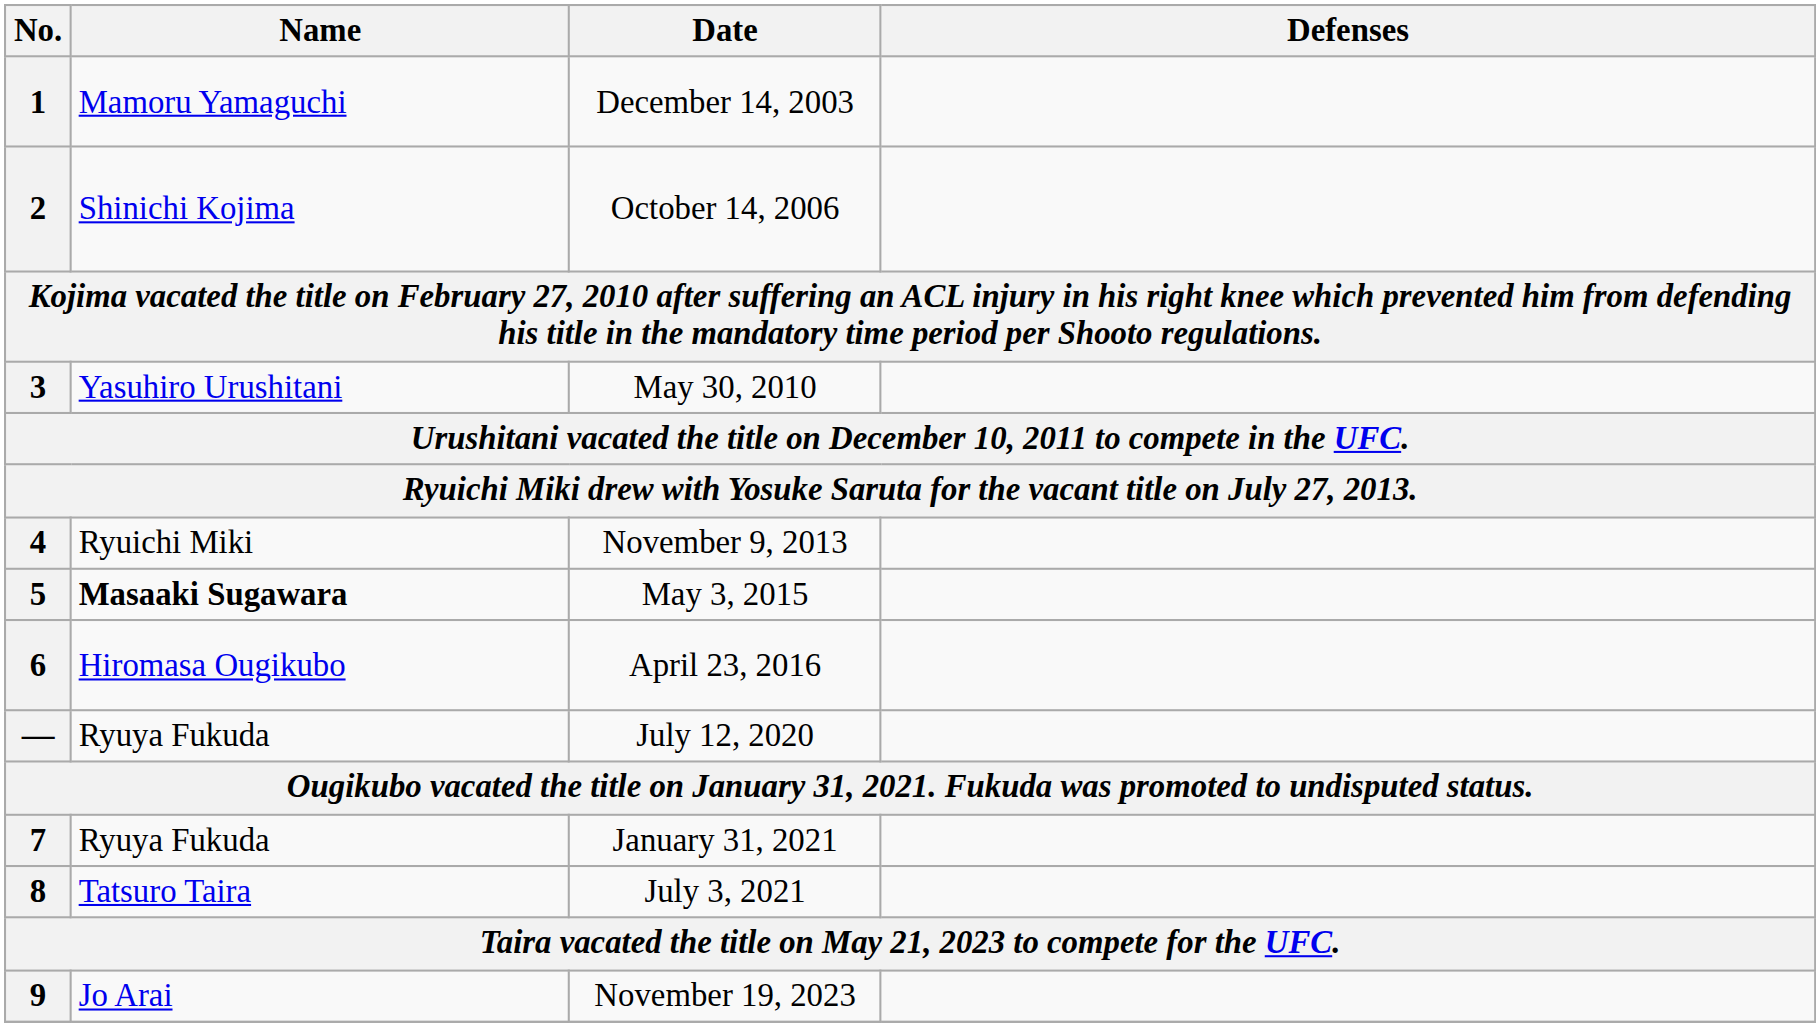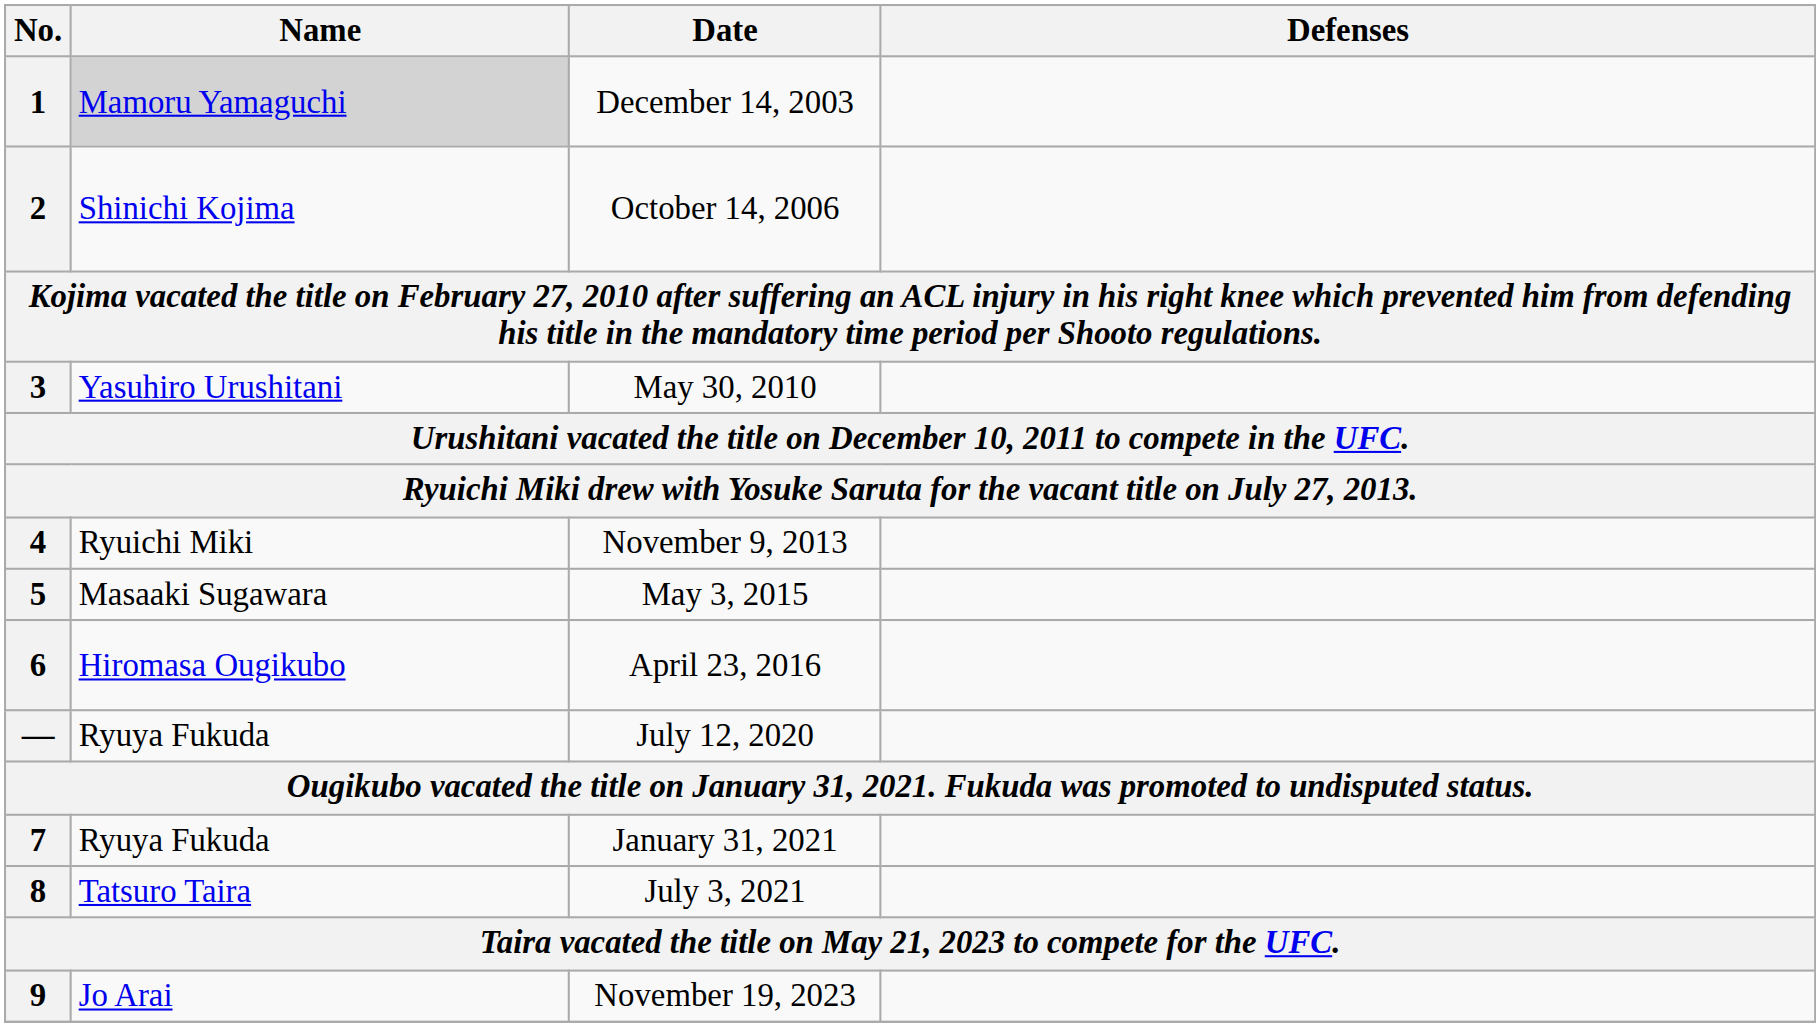(213, 100) no background -> (213, 100) lightgrey background
(213, 594) bold -> (203, 594) normal
